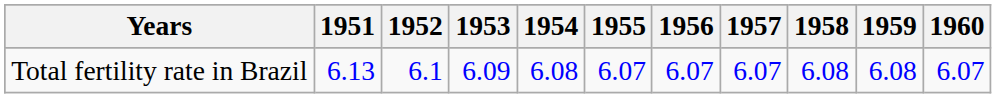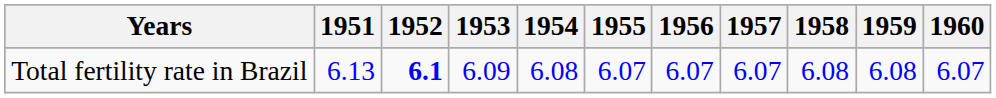(426, 69) normal -> (426, 69) bold
